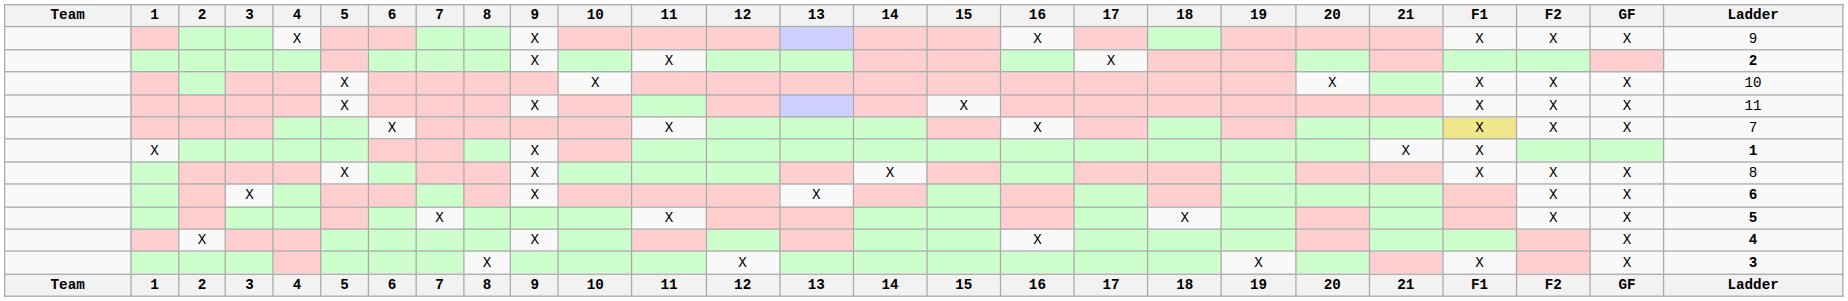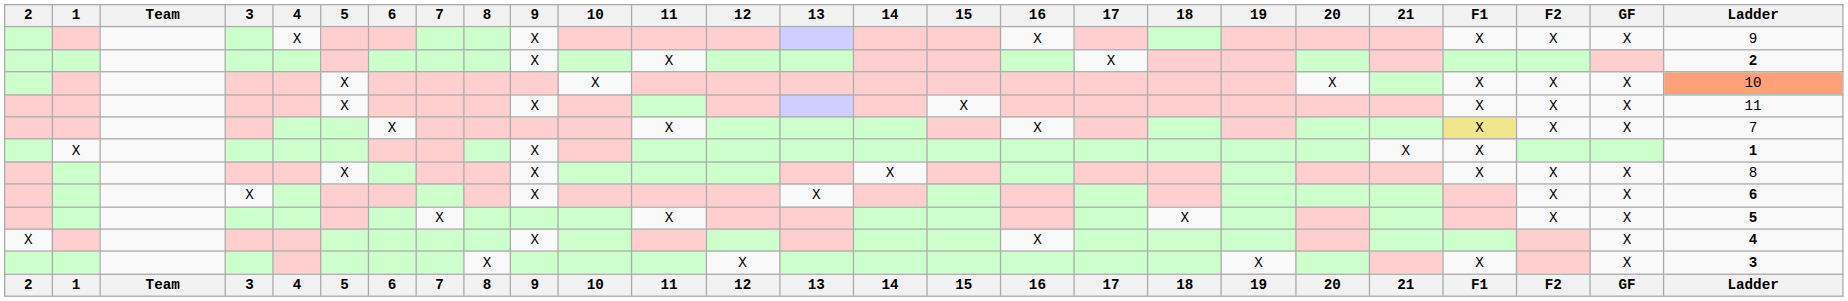columns swapped: (68, 16) <-> (202, 16)
(1753, 83) no background -> (1753, 83) lightsalmon background
